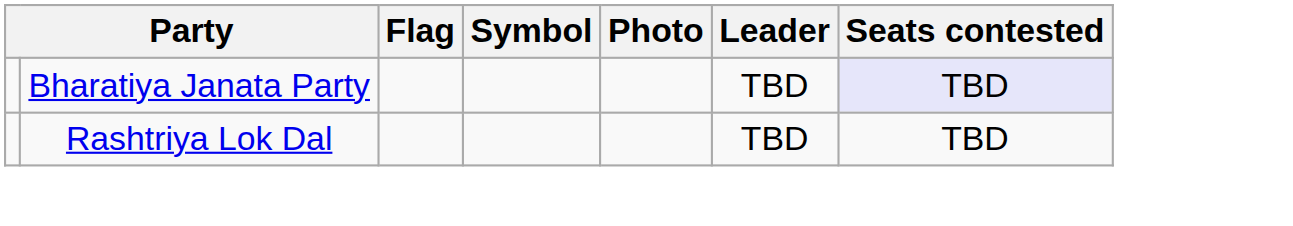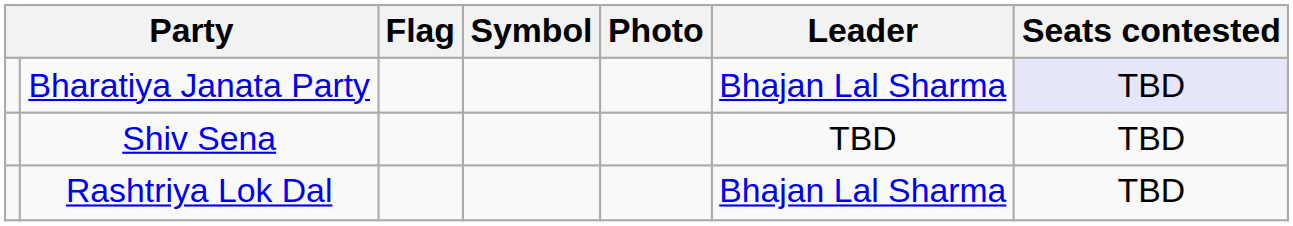(775, 84) TBD -> (863, 84) Bhajan Lal Sharma
+ row: (199, 138)
(775, 138) TBD -> (863, 191) Bhajan Lal Sharma
